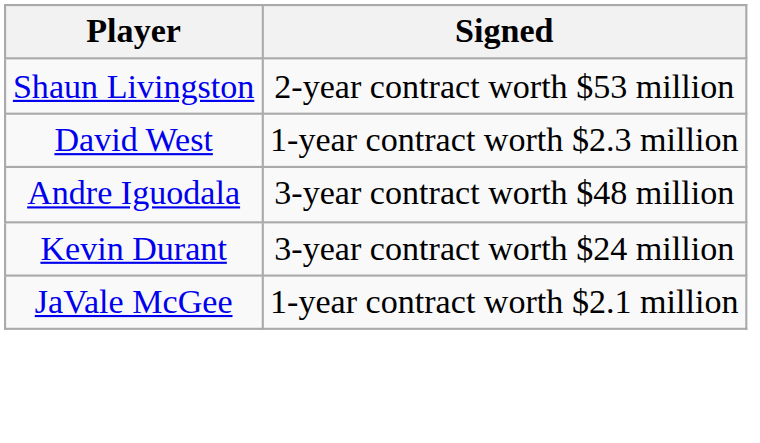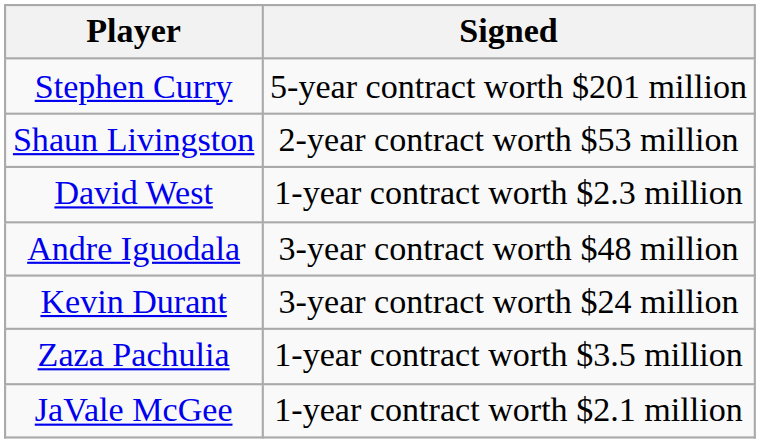+ row: (134, 85)
+ row: (134, 355)
